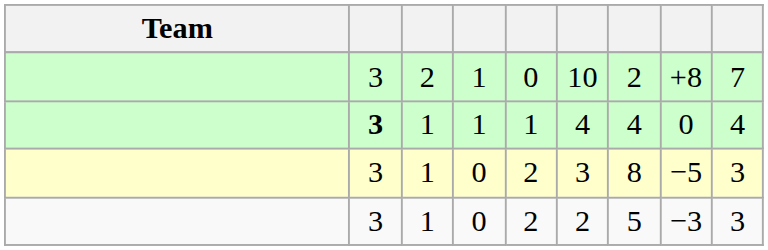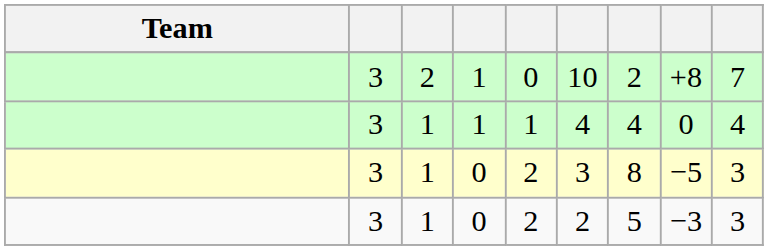(376, 124) bold -> (376, 124) normal
